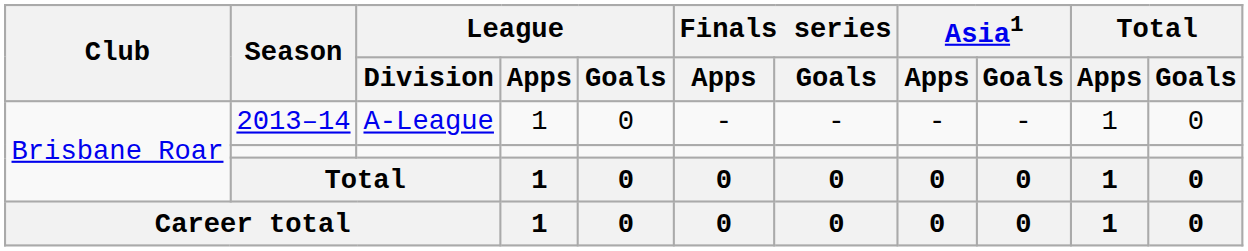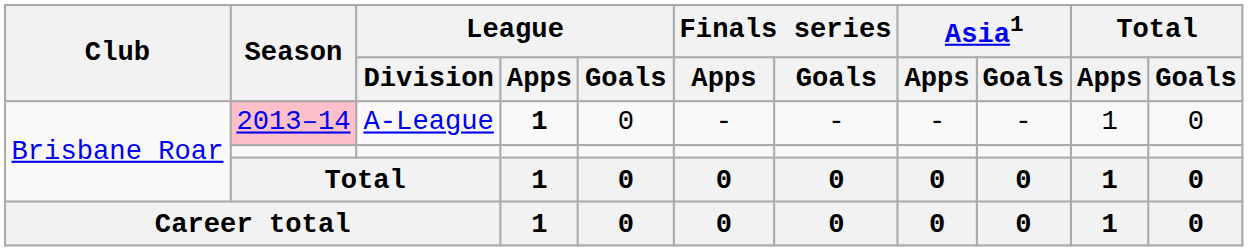(293, 123) no background -> (293, 123) pink background
(539, 123) normal -> (539, 123) bold
